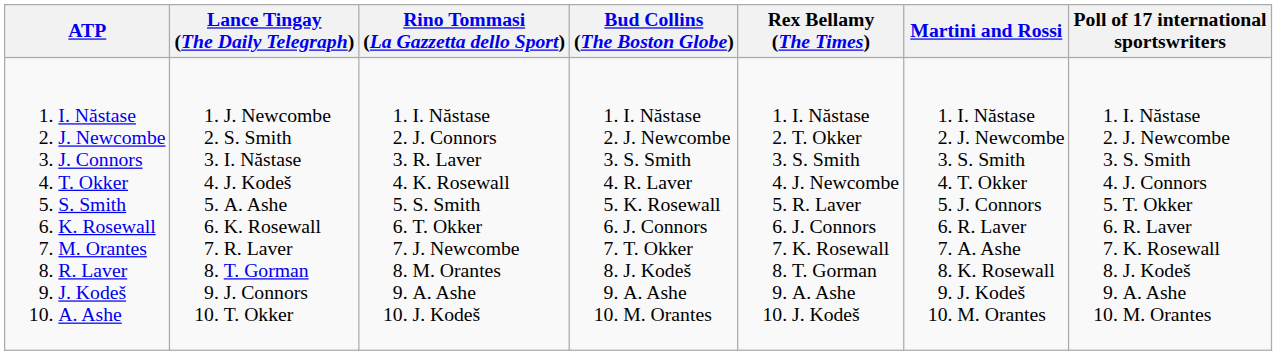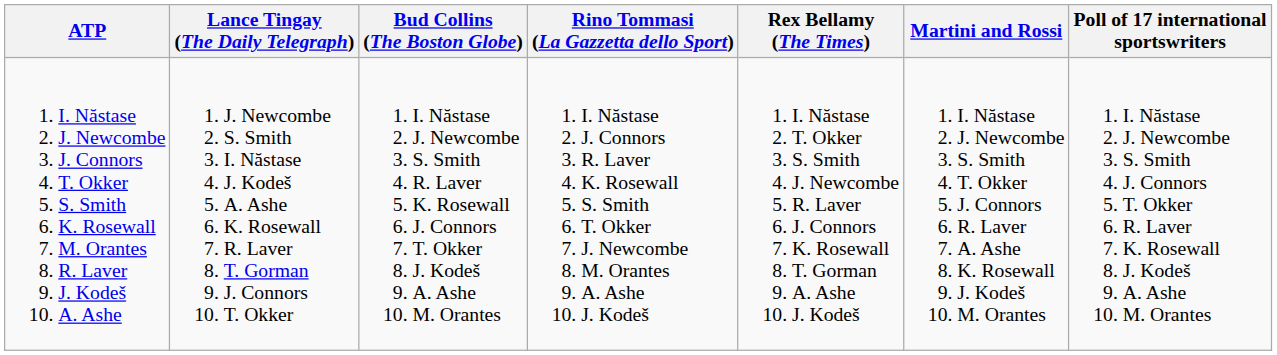columns swapped: (654, 31) <-> (464, 31)
